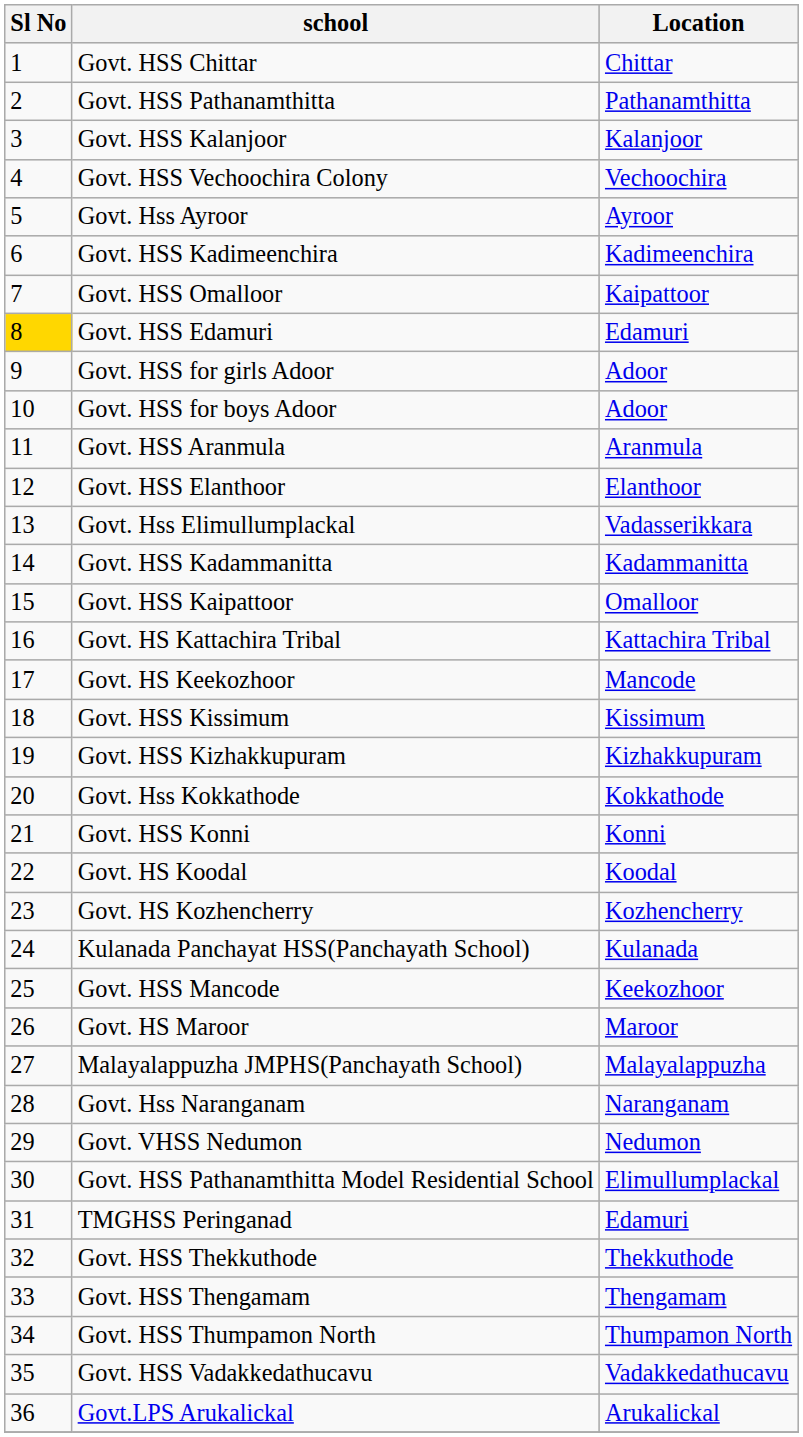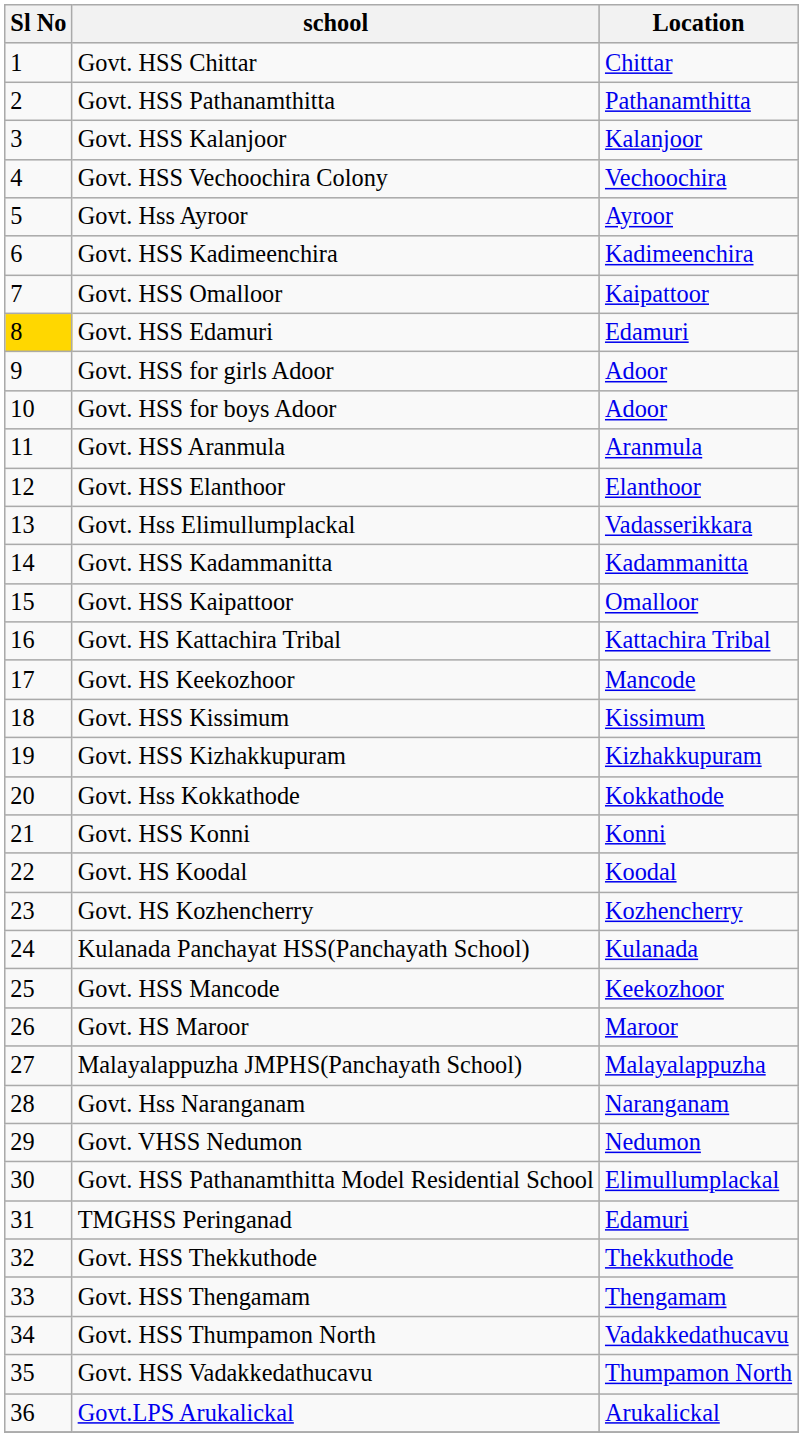(699, 1335) Thumpamon North -> (697, 1335) Vadakkedathucavu
(697, 1373) Vadakkedathucavu -> (699, 1373) Thumpamon North
